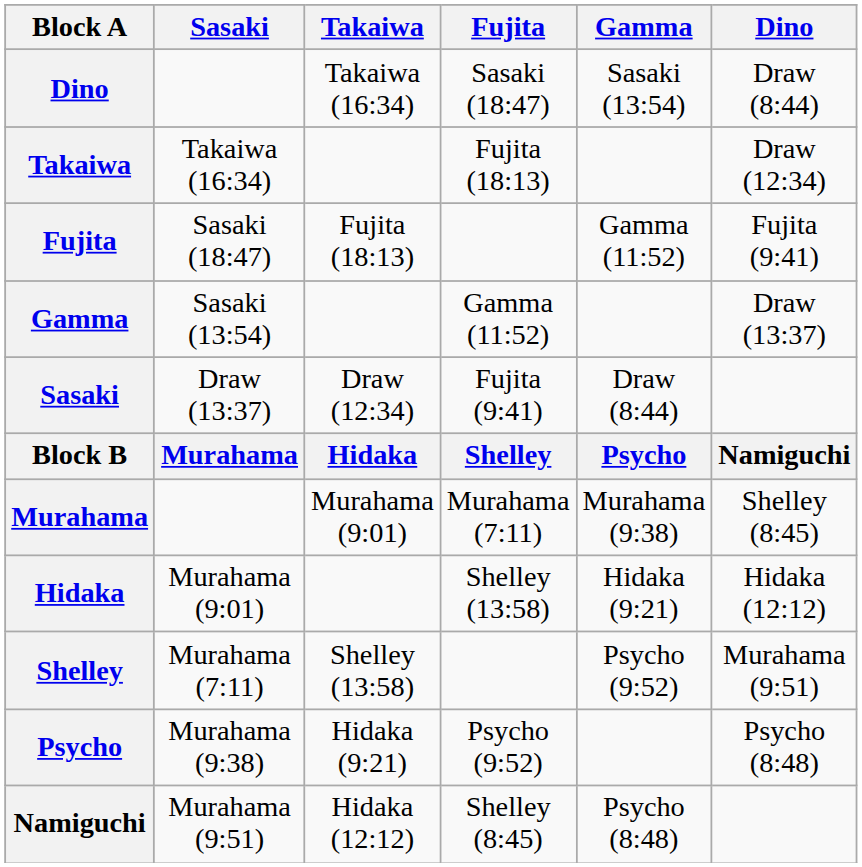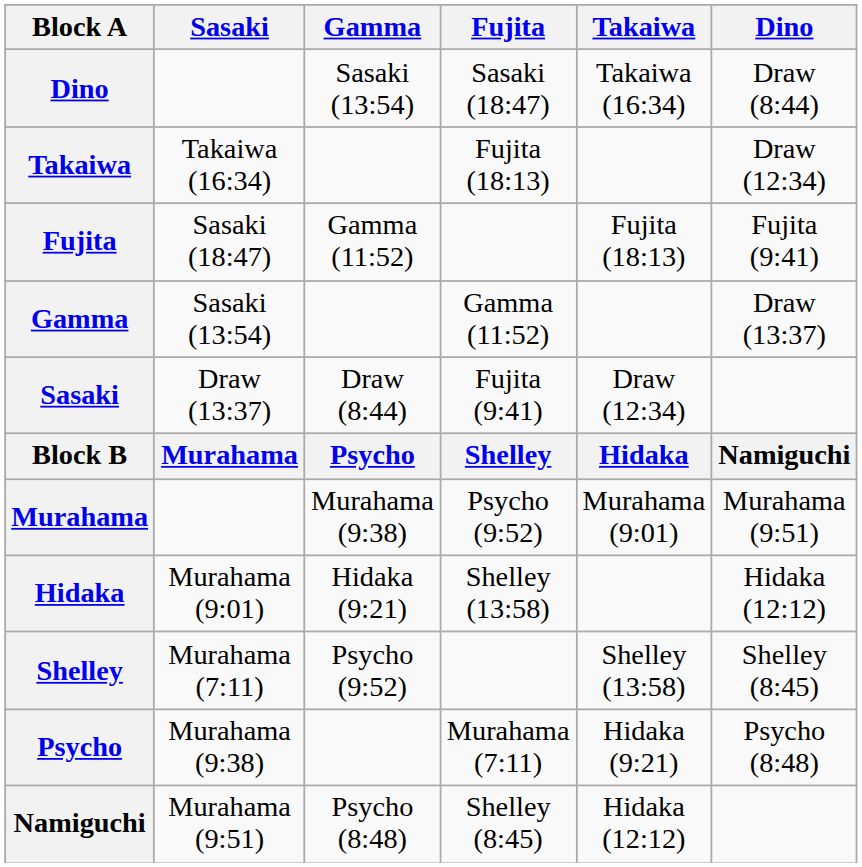columns swapped: (372, 26) <-> (644, 26)
(508, 516) Murahama (7:11) -> (508, 516) Psycho (9:52)
(784, 516) Shelley (8:45) -> (784, 516) Murahama (9:51)
(784, 670) Murahama (9:51) -> (784, 670) Shelley (8:45)
(508, 746) Psycho (9:52) -> (508, 746) Murahama (7:11)
